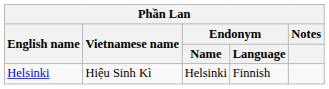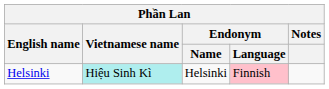(118, 73) no background -> (118, 73) paleturquoise background
(251, 73) no background -> (251, 73) pink background
